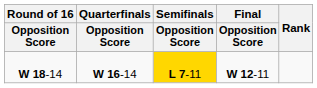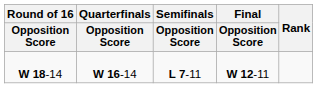(185, 74) gold background -> (185, 74) no background
